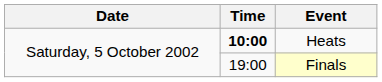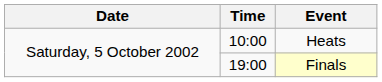(248, 40) bold -> (248, 40) normal
